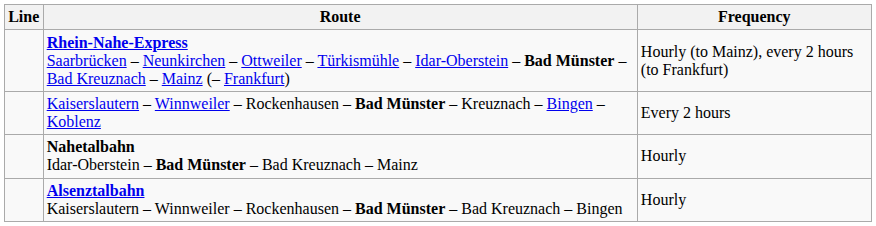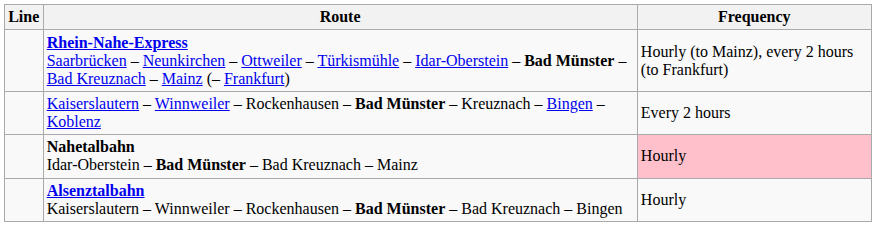(663, 156) no background -> (663, 156) pink background
